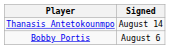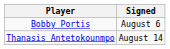rows swapped: (60, 38) <-> (61, 24)
